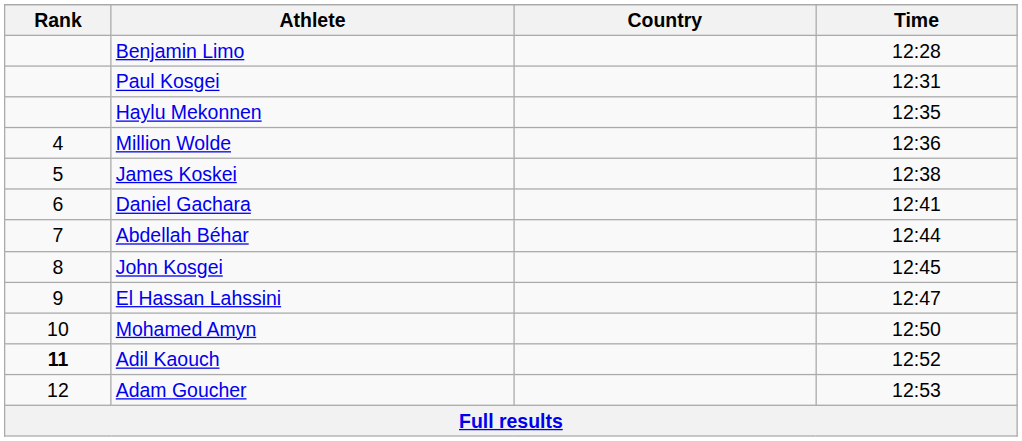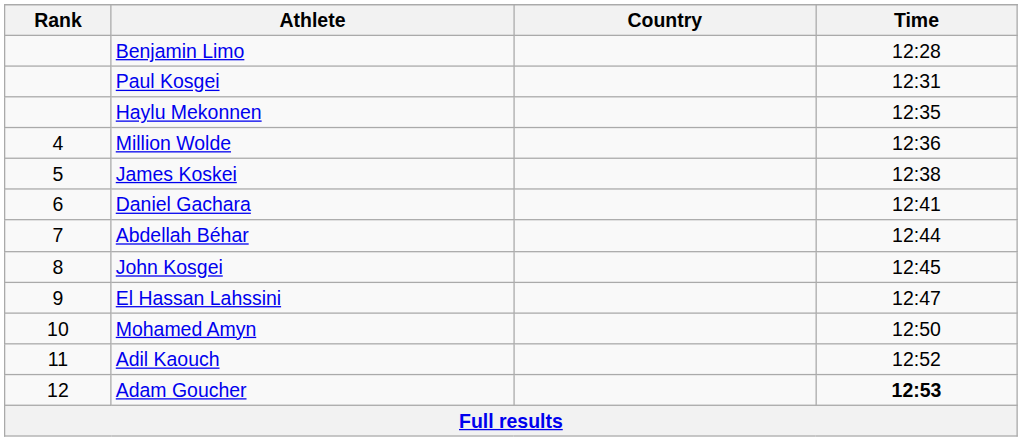(58, 359) bold -> (58, 359) normal
(916, 390) normal -> (916, 390) bold
